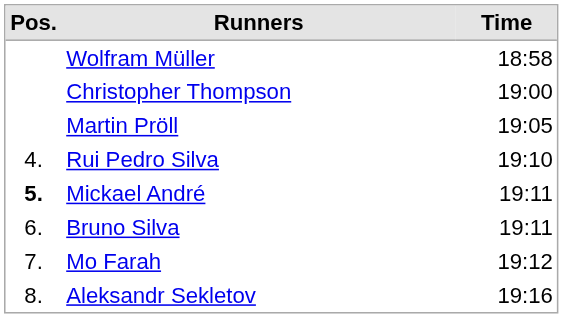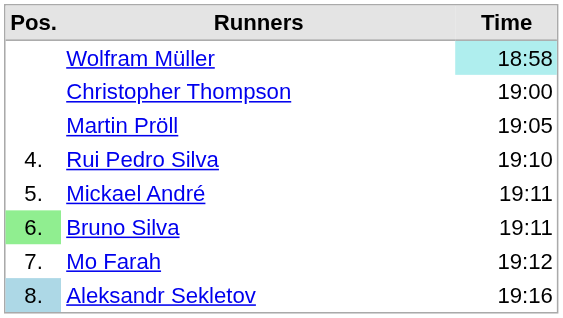(525, 58) no background -> (525, 58) paleturquoise background
(34, 193) bold -> (34, 193) normal
(34, 227) no background -> (34, 227) lightgreen background
(34, 295) no background -> (34, 295) lightblue background
